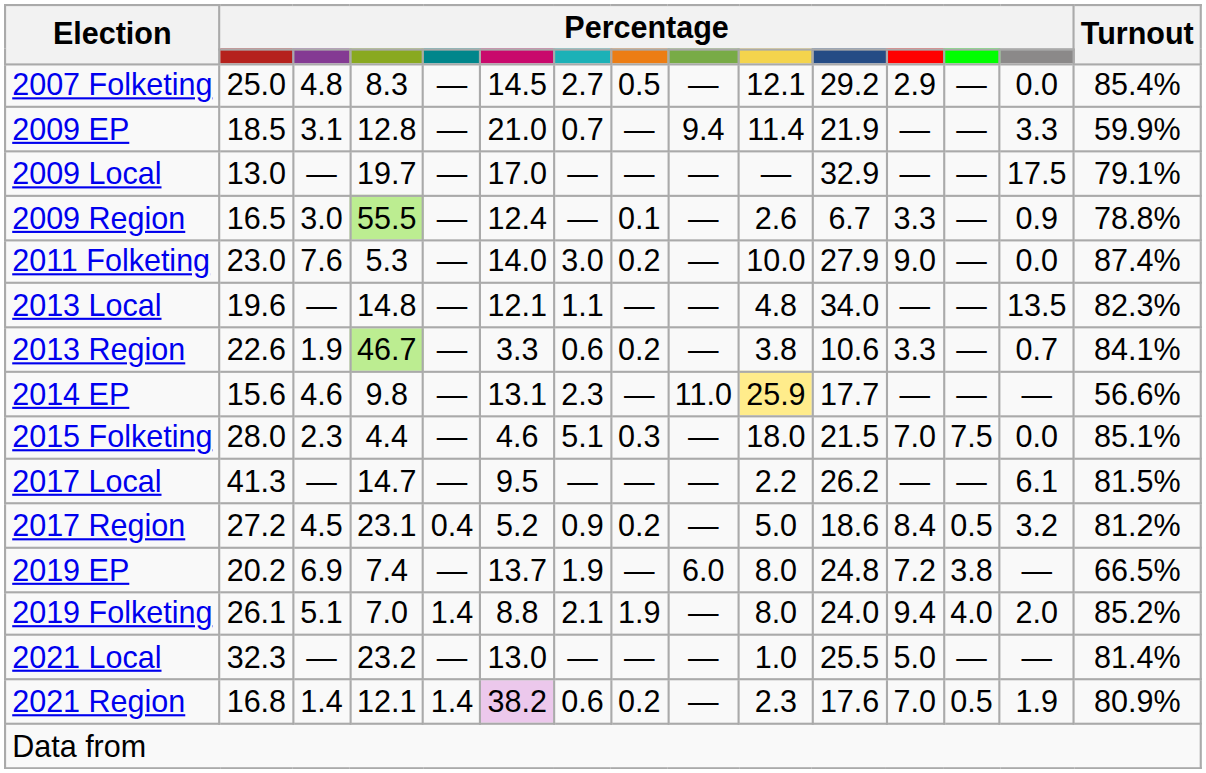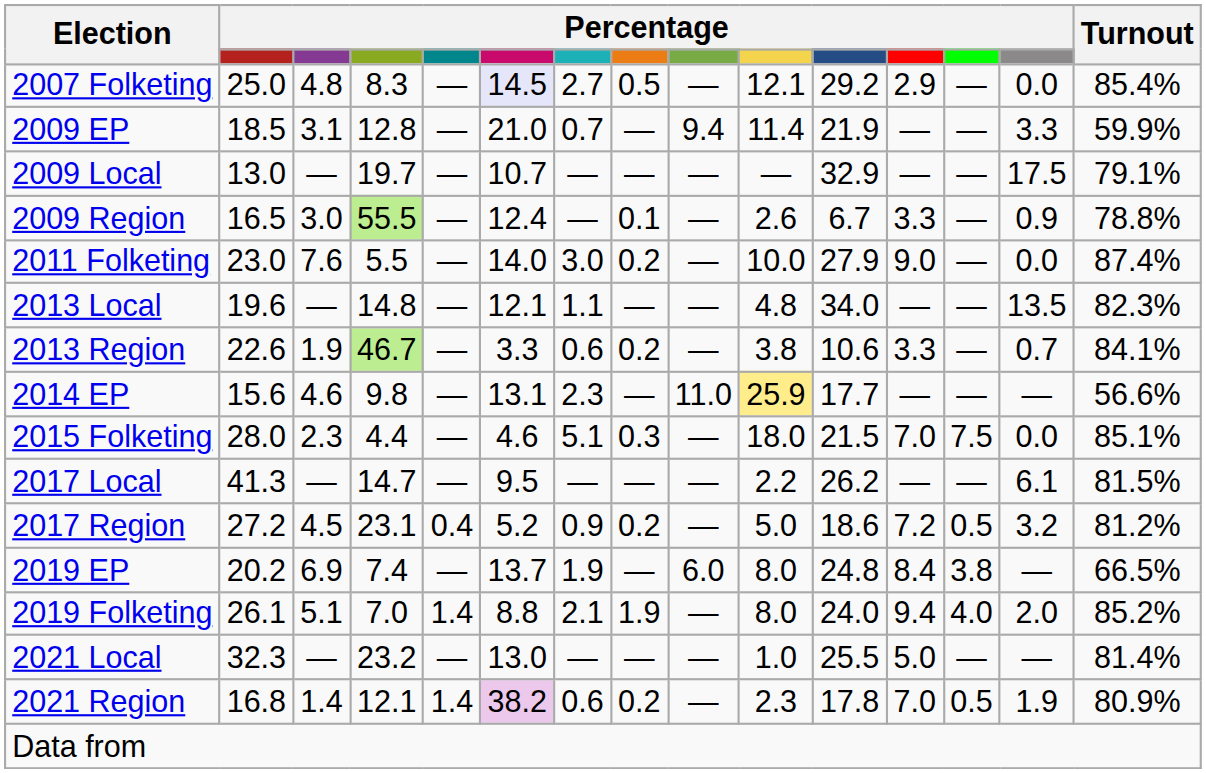(517, 86) no background -> (517, 86) lavender background
(517, 174) 17.0 -> (517, 174) 10.7
(387, 262) 5.3 -> (387, 262) 5.5
(915, 526) 8.4 -> (915, 526) 7.2
(915, 570) 7.2 -> (915, 570) 8.4
(850, 702) 17.6 -> (850, 702) 17.8
